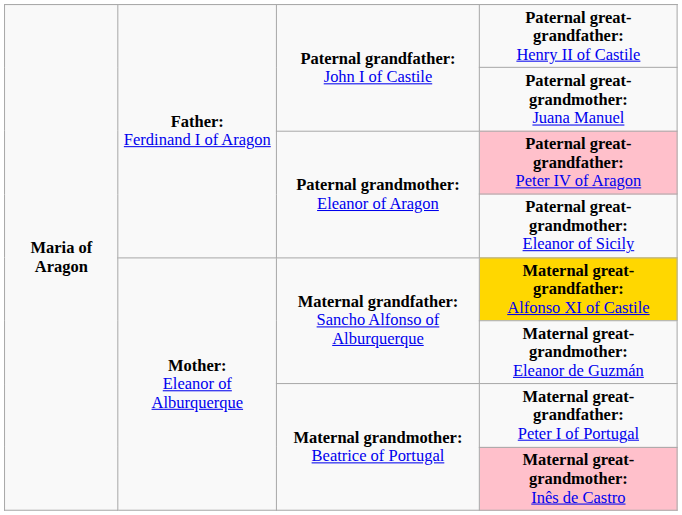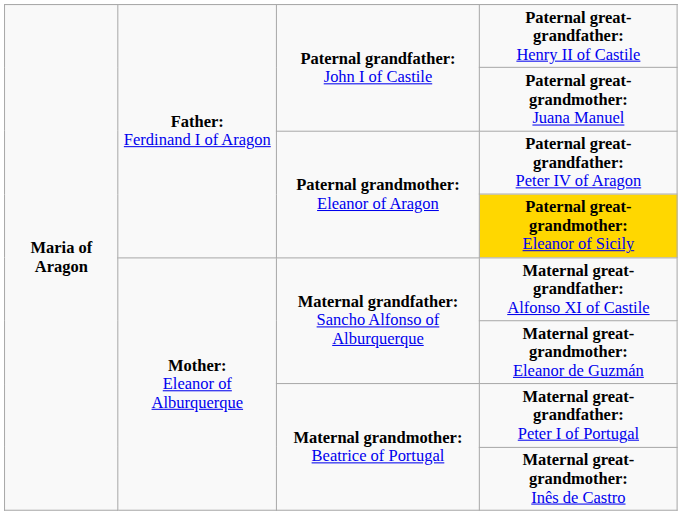(578, 162) pink background -> (578, 162) no background
(578, 225) no background -> (578, 225) gold background
(578, 288) gold background -> (578, 288) no background
(578, 478) pink background -> (578, 478) no background
